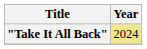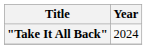(126, 34) khaki background -> (126, 34) no background
